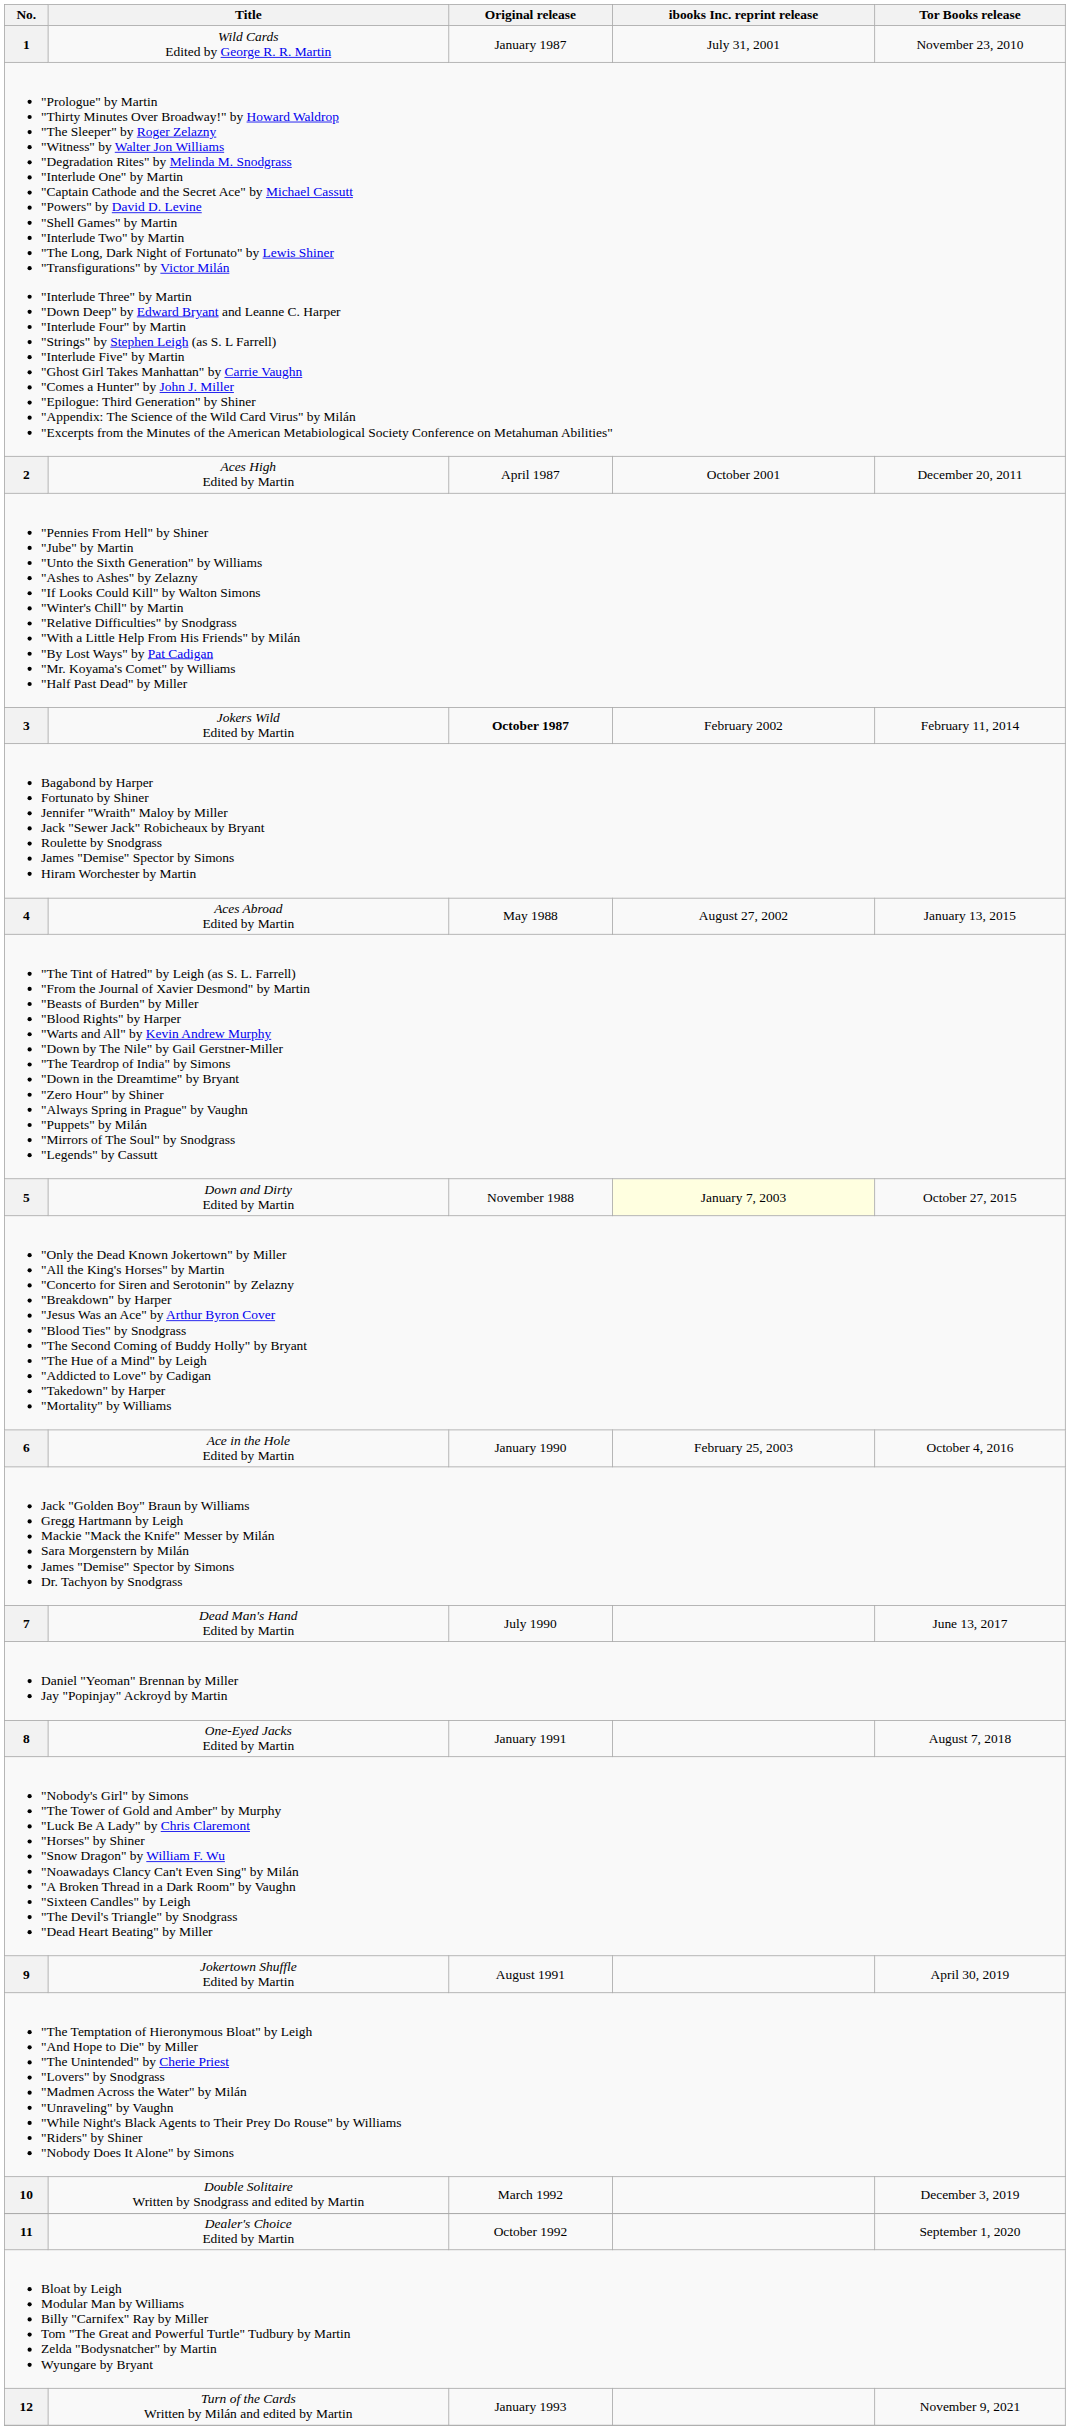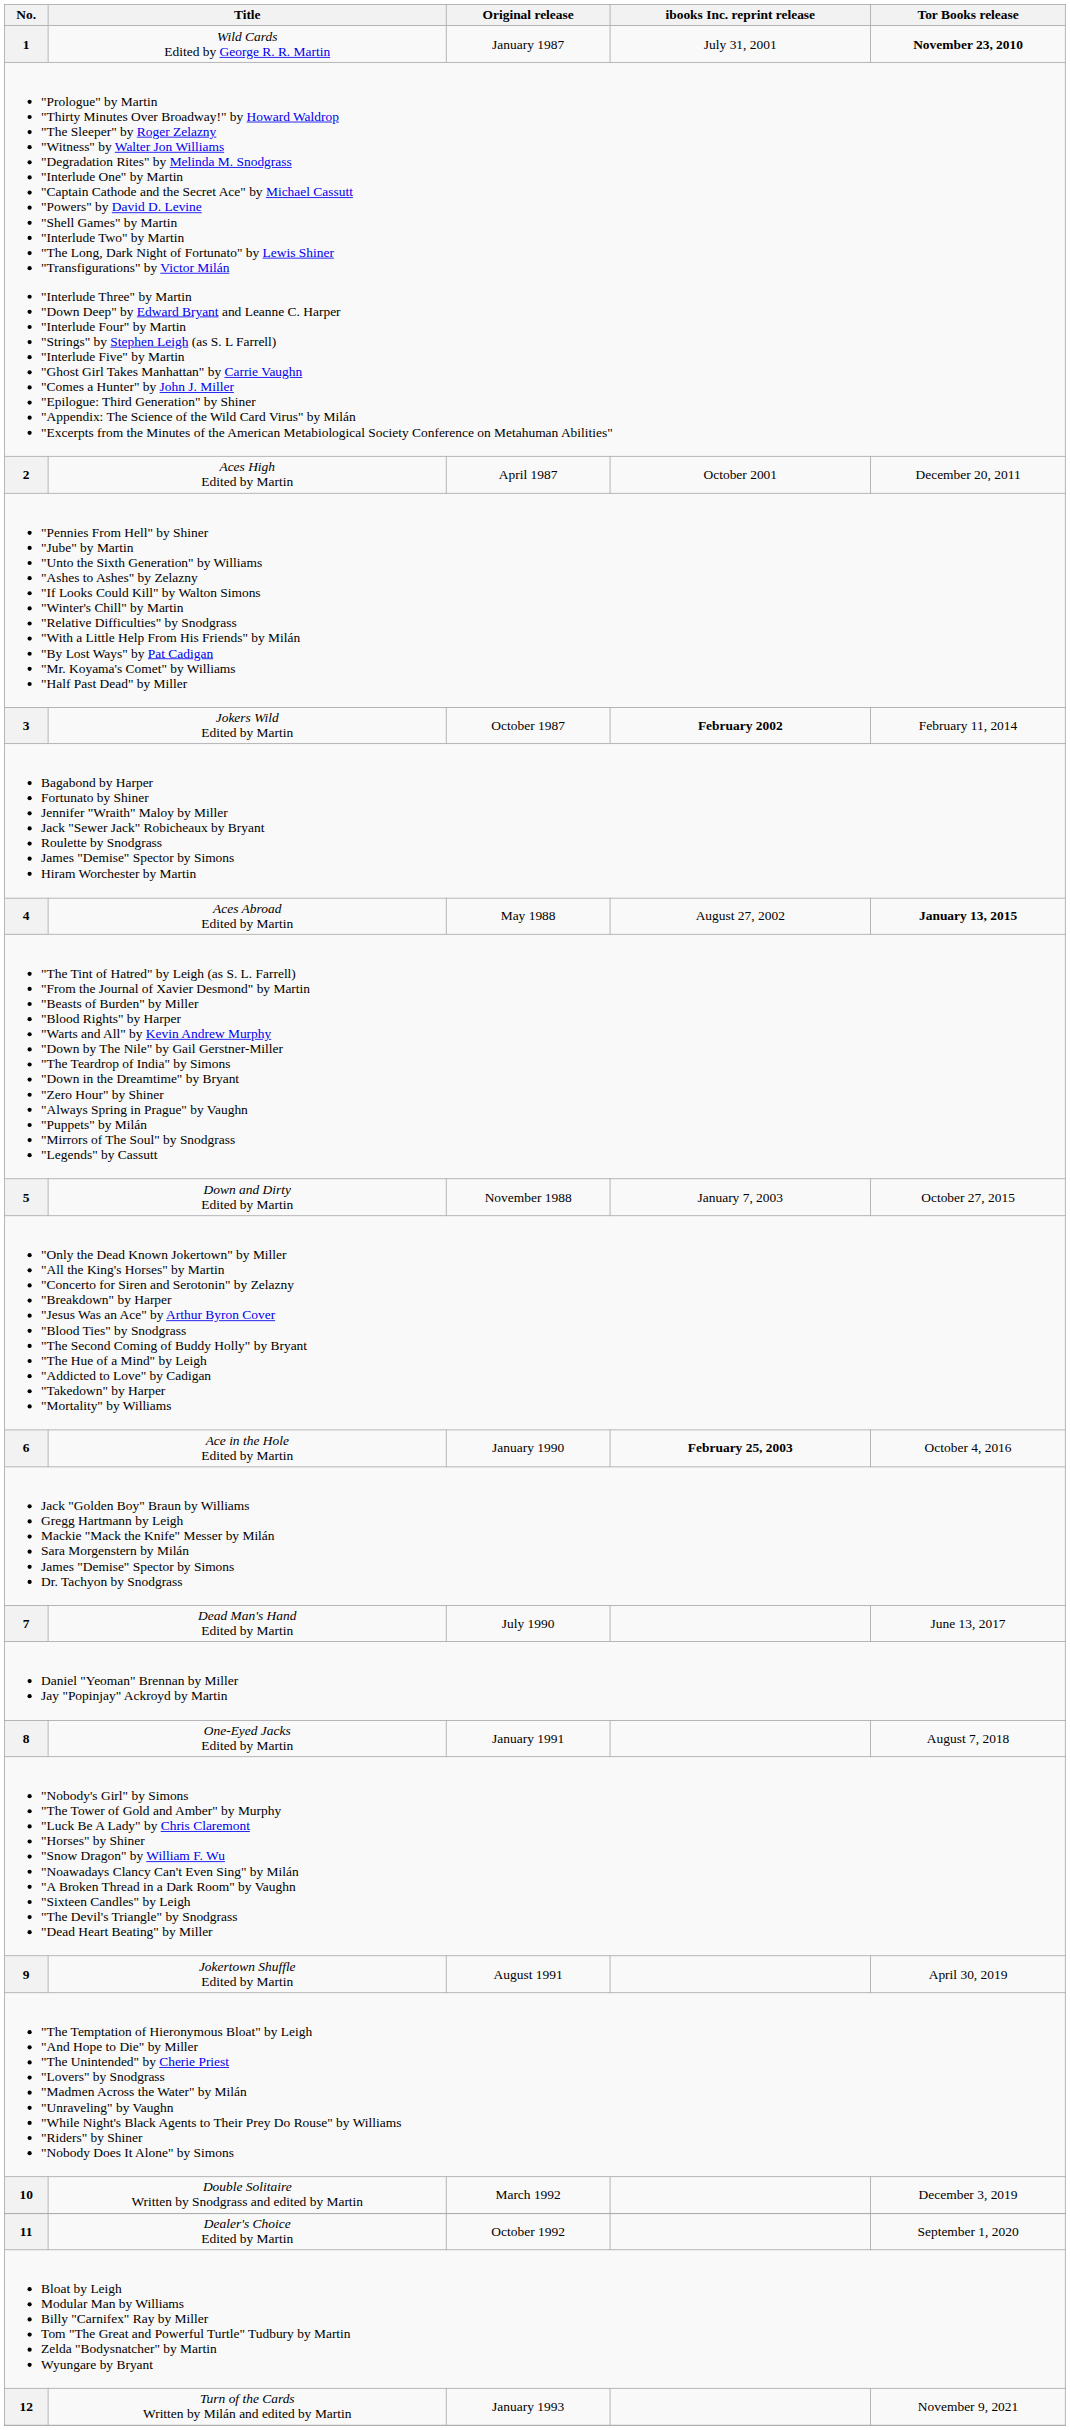(970, 44) normal -> (968, 44) bold
(530, 725) bold -> (528, 725) normal
(743, 725) normal -> (740, 725) bold
(970, 916) normal -> (968, 916) bold
(743, 1197) lightyellow background -> (740, 1197) no background
(743, 1448) normal -> (740, 1448) bold
